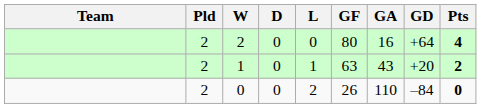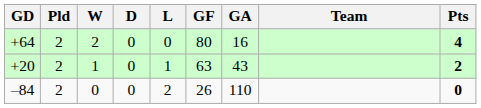columns swapped: (95, 16) <-> (422, 16)
